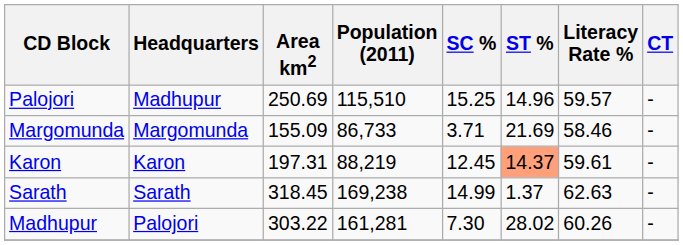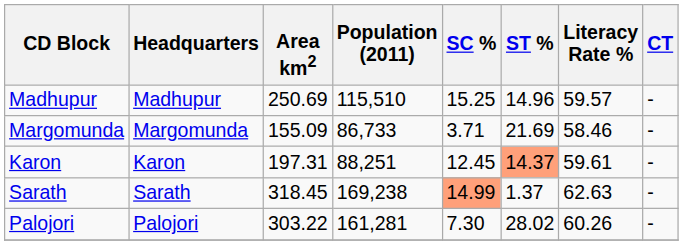(42, 100) Palojori -> (53, 100) Madhupur
(367, 162) 88,219 -> (367, 162) 88,251
(471, 193) no background -> (471, 193) lightsalmon background
(53, 223) Madhupur -> (42, 223) Palojori
